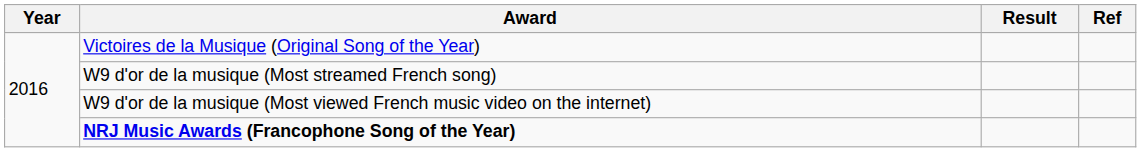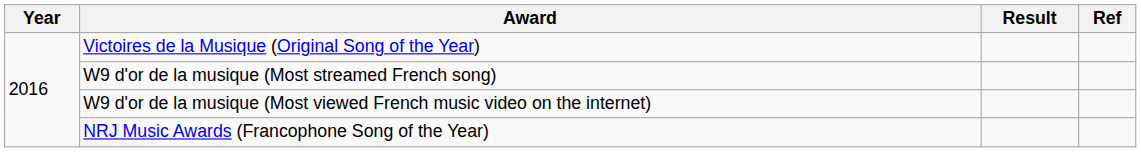(299, 131) bold -> (286, 131) normal
